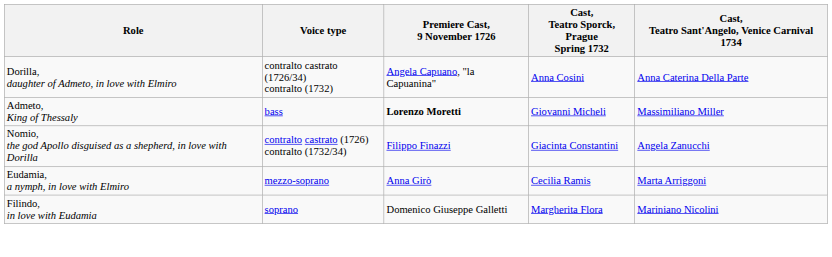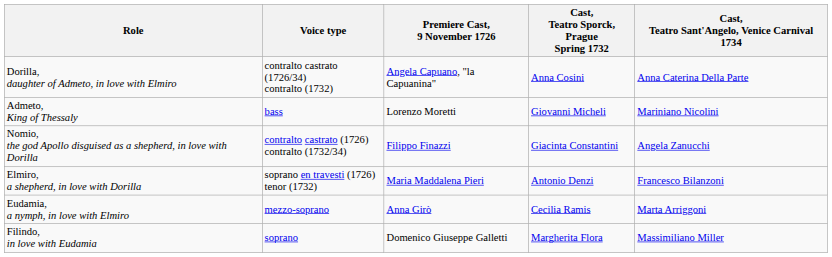(424, 111) bold -> (421, 111) normal
(681, 111) Massimiliano Miller -> (678, 111) Mariniano Nicolini
+ row: (74, 180)
(678, 209) Mariniano Nicolini -> (681, 238) Massimiliano Miller
